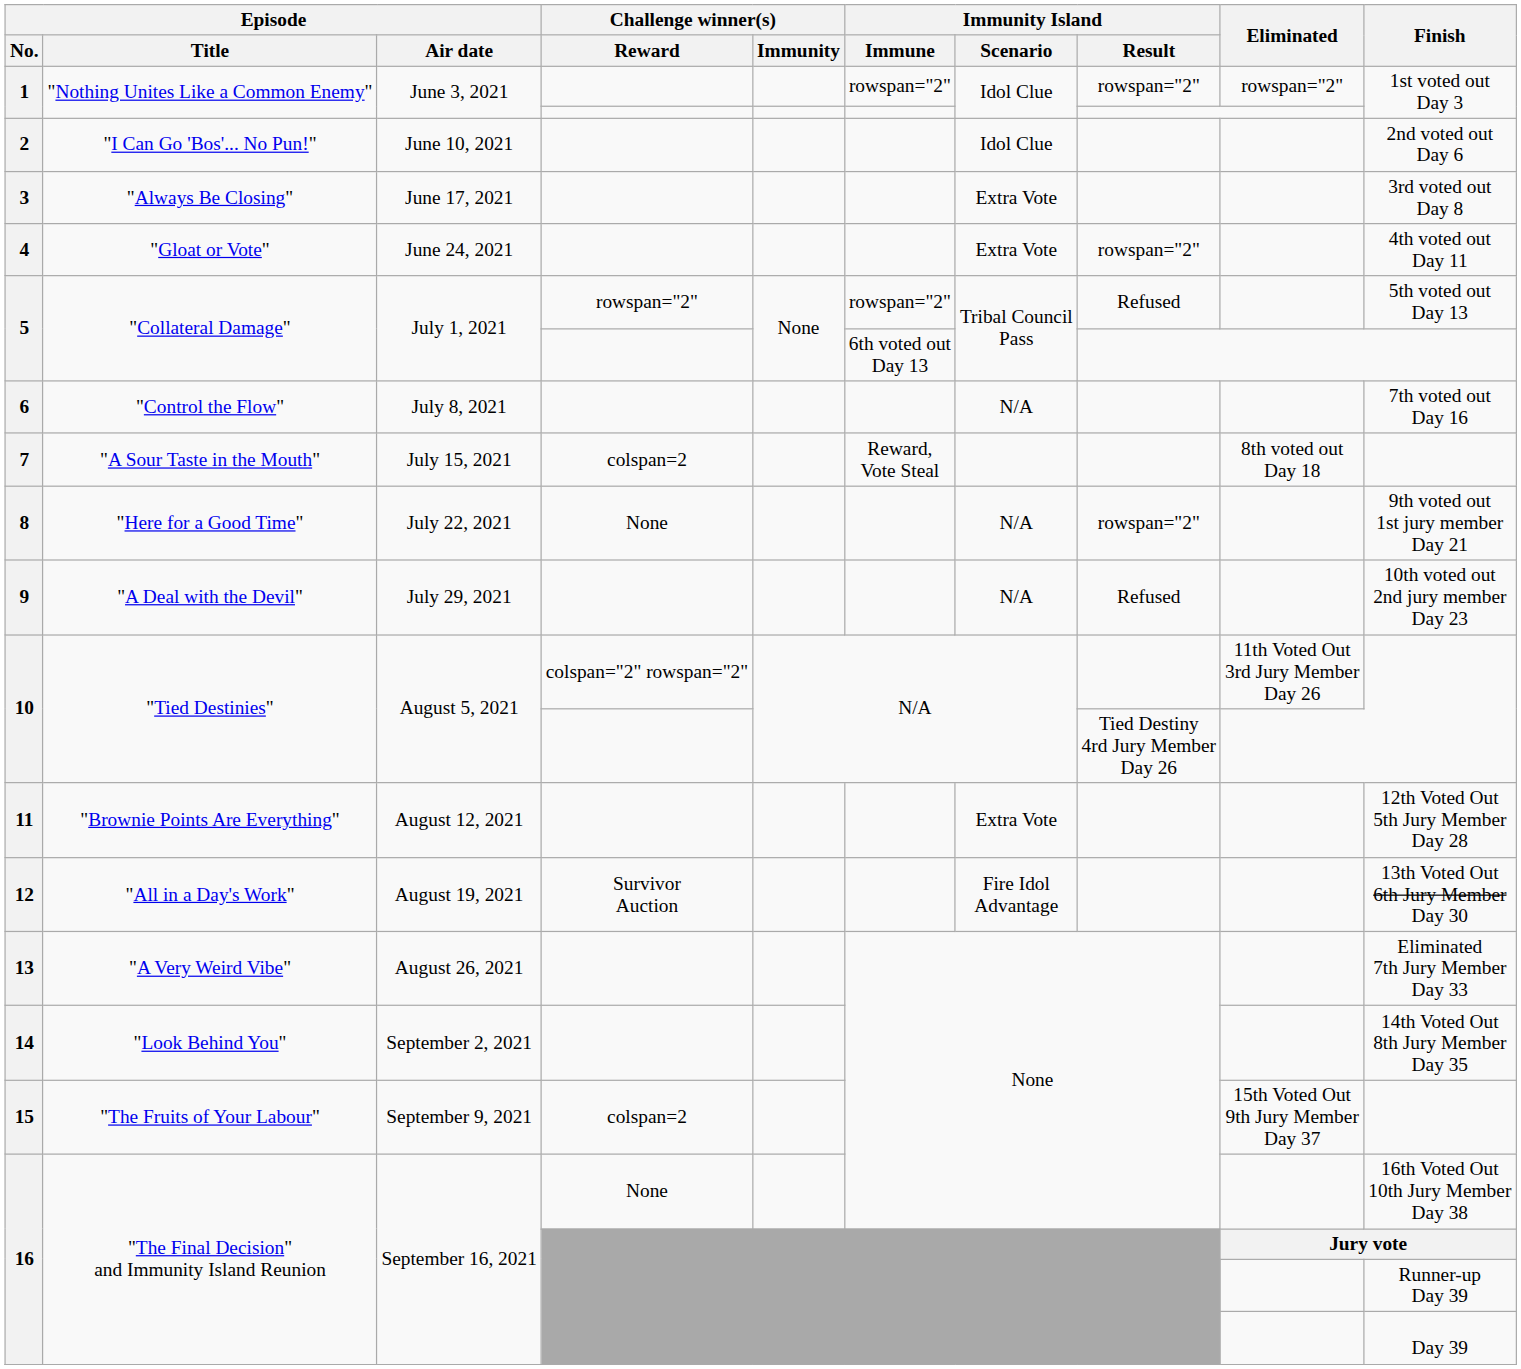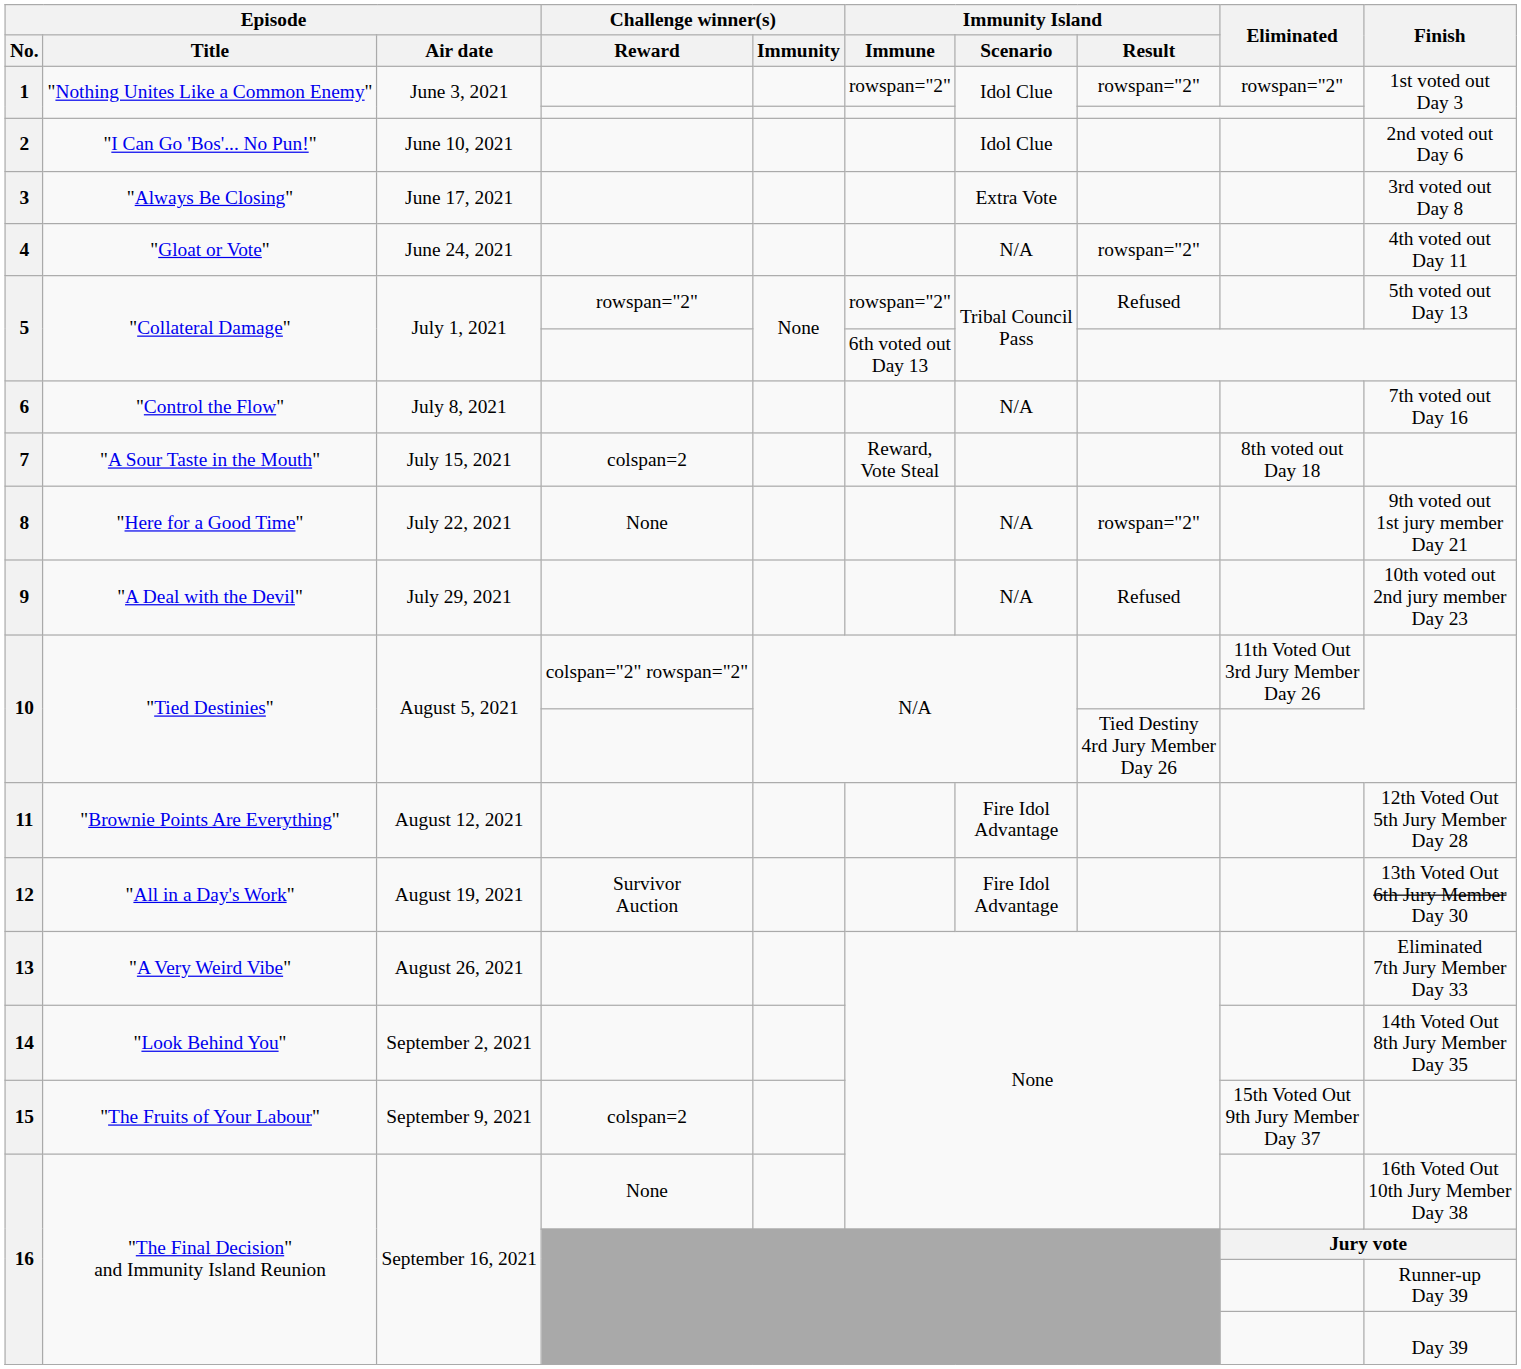(1016, 249) Extra Vote -> (1016, 249) N/A
(1016, 819) Extra Vote -> (1016, 819) Fire Idol Advantage
